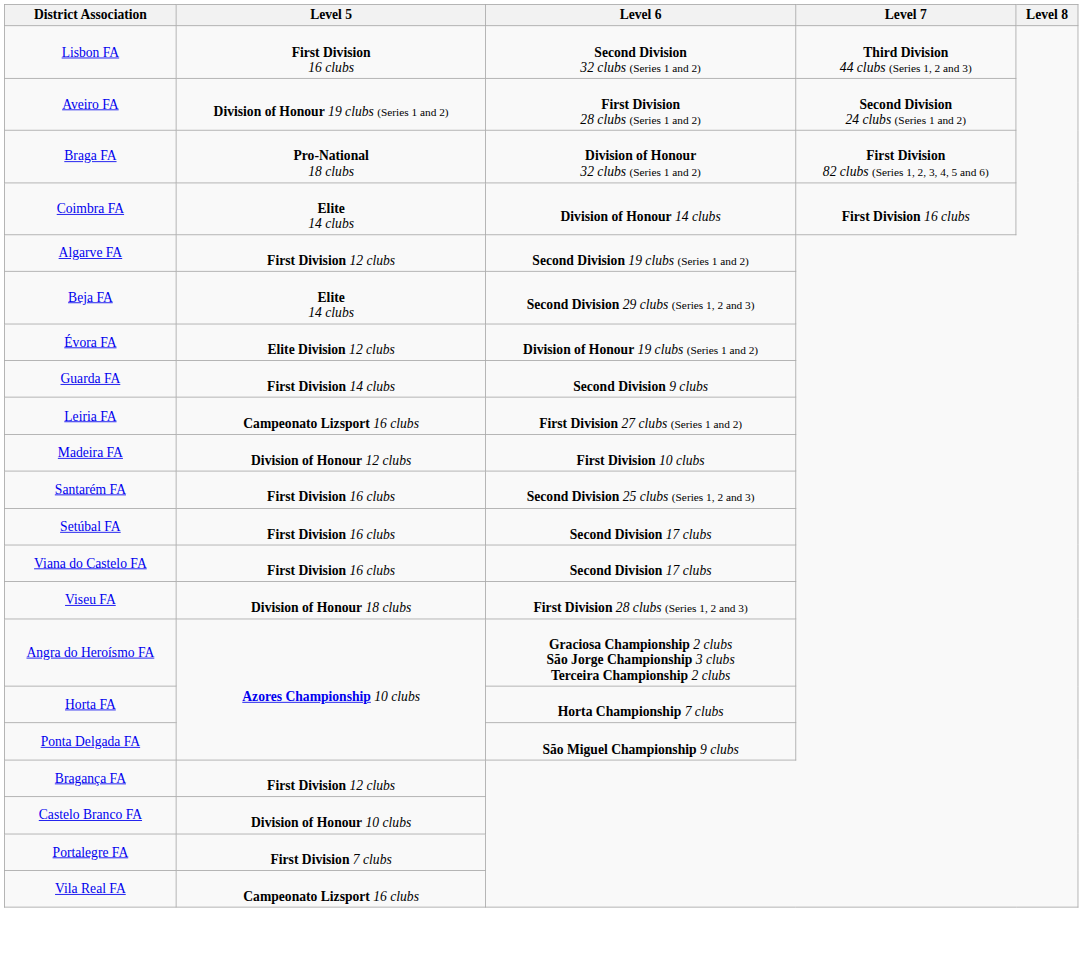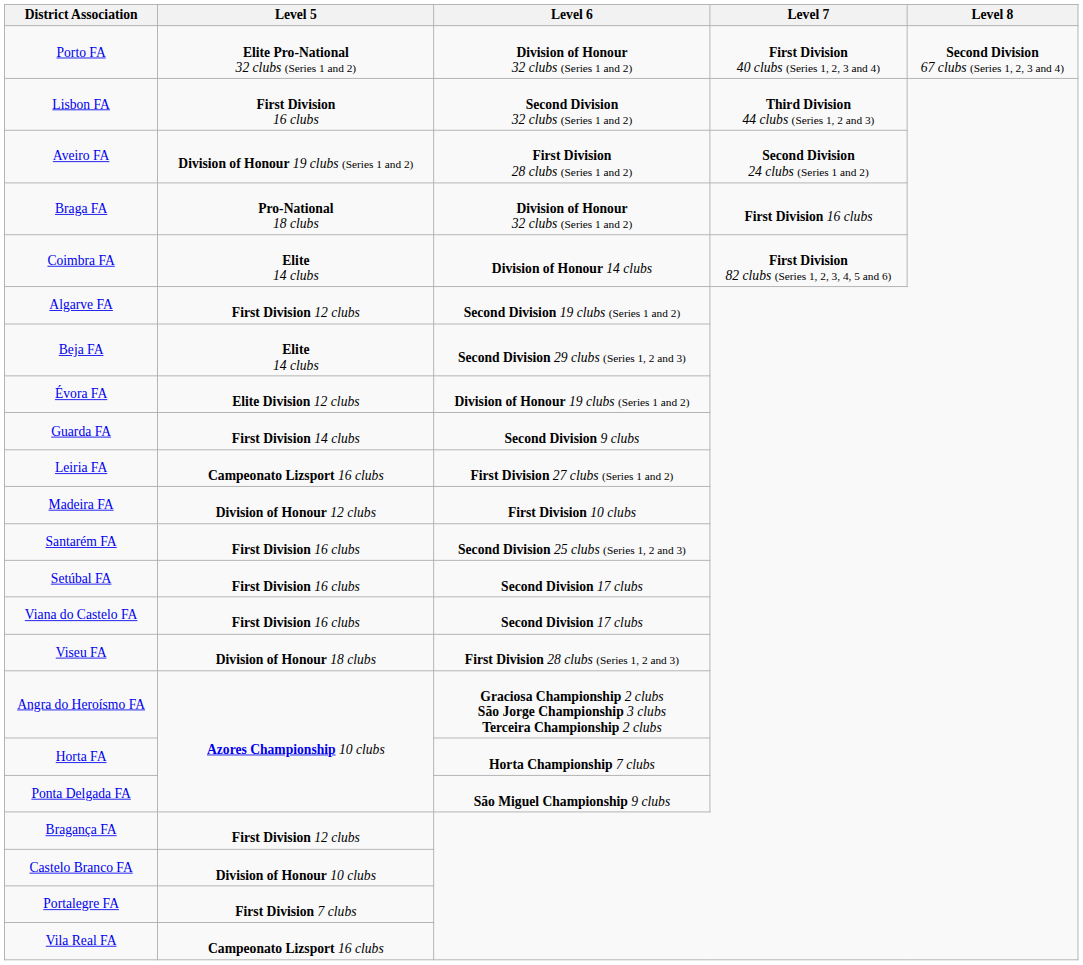+ row: (81, 52)
(906, 164) First Division 82 clubs (Series 1, 2, 3, 4, 5 and 6) -> (808, 216) First Division 16 clubs
(906, 216) First Division 16 clubs -> (808, 268) First Division 82 clubs (Series 1, 2, 3, 4, 5 and 6)
